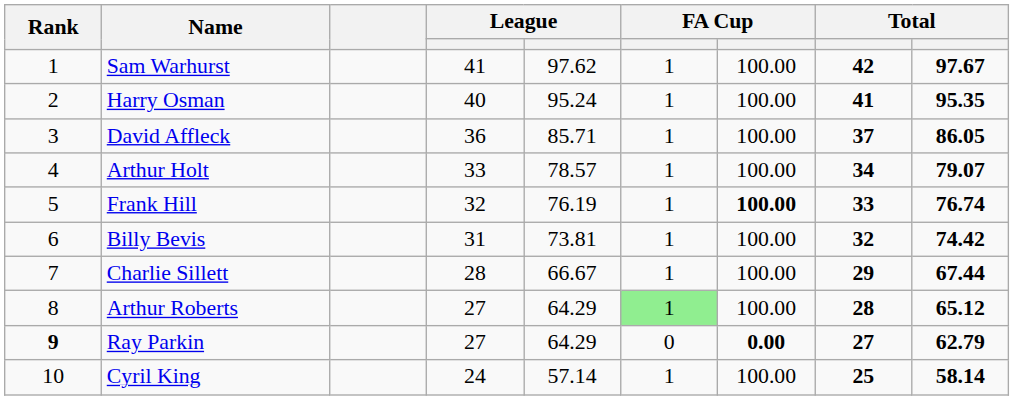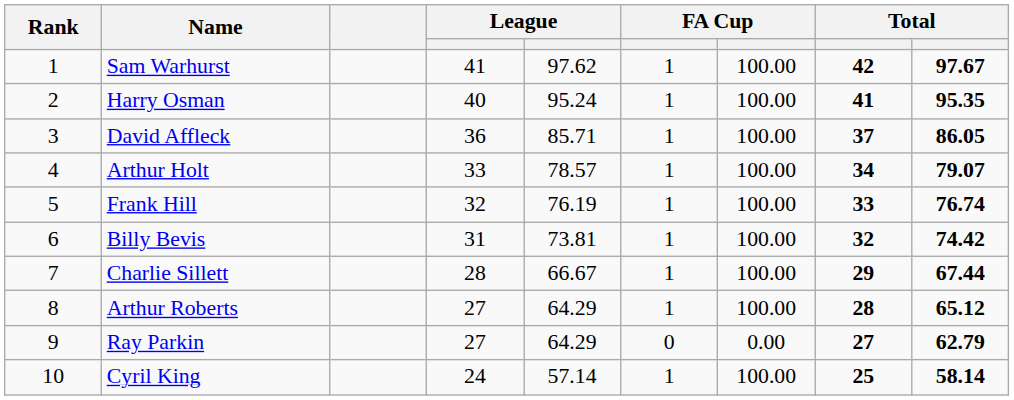(766, 204) bold -> (766, 204) normal
(669, 307) lightgreen background -> (669, 307) no background
(53, 342) bold -> (53, 342) normal
(766, 342) bold -> (766, 342) normal
